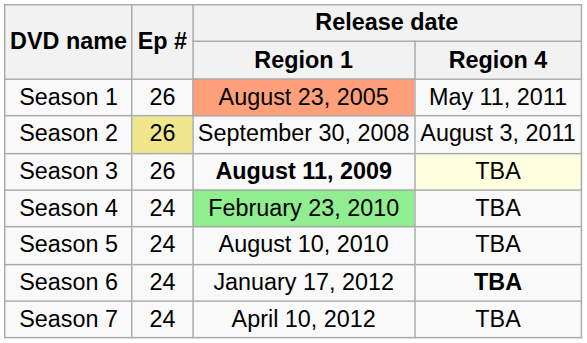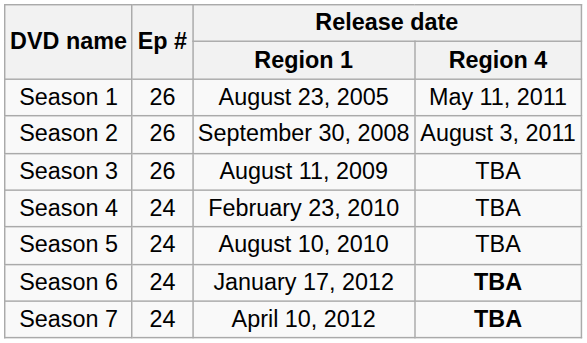(304, 97) lightsalmon background -> (304, 97) no background
(162, 134) khaki background -> (162, 134) no background
(304, 171) bold -> (304, 171) normal
(498, 171) lightyellow background -> (498, 171) no background
(304, 208) lightgreen background -> (304, 208) no background
(498, 319) normal -> (498, 319) bold
